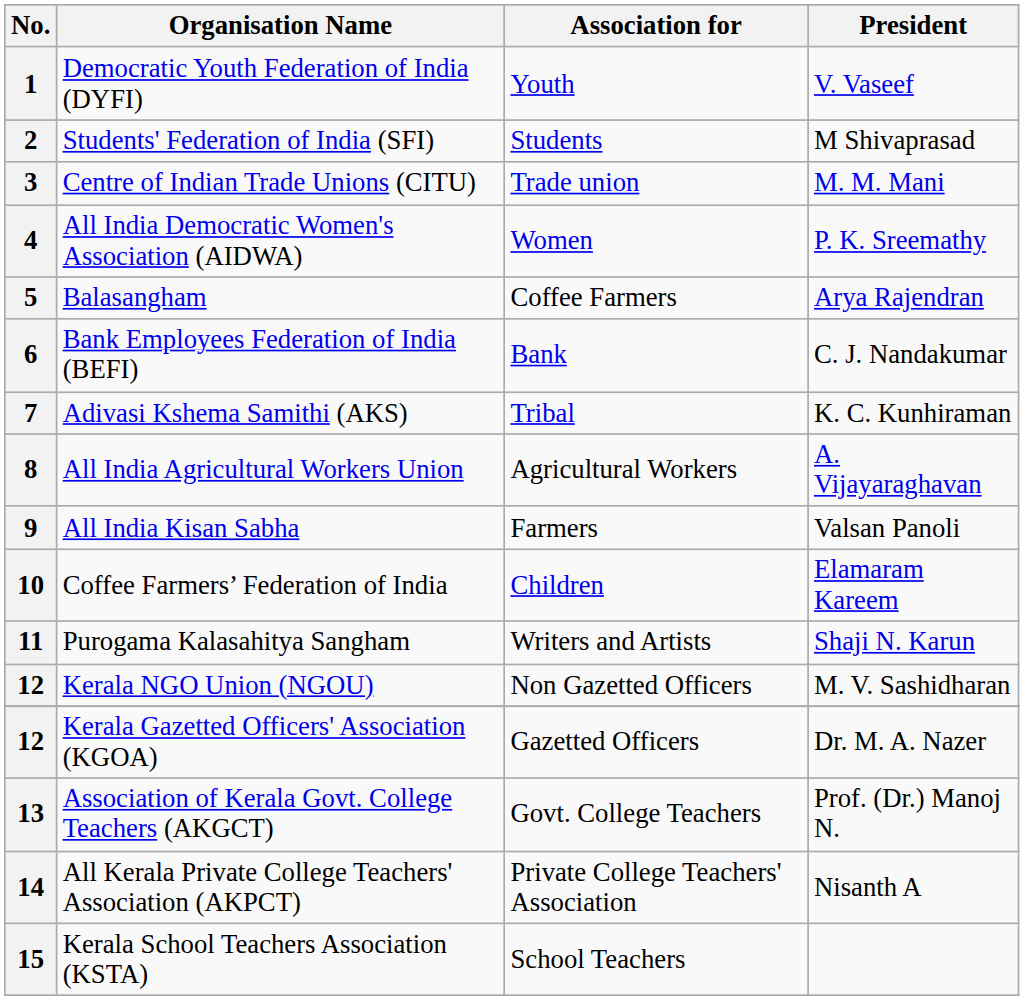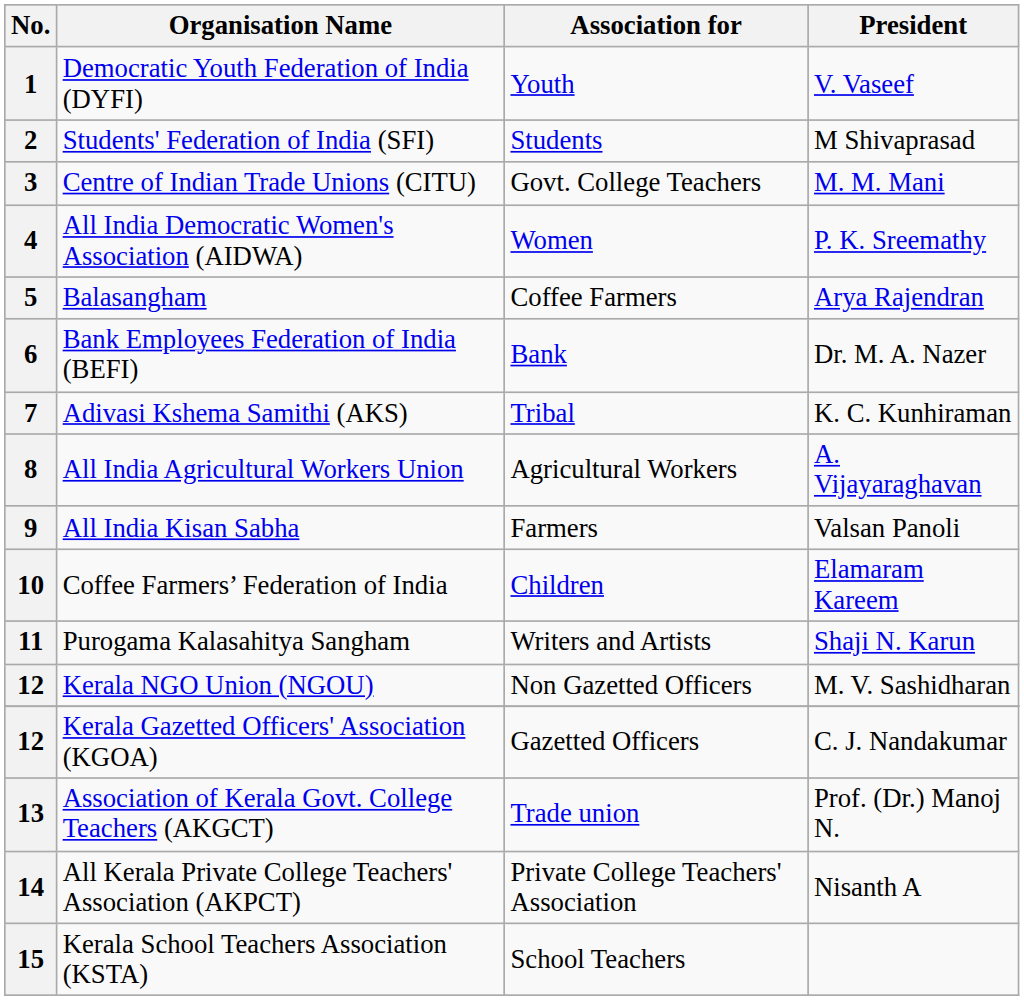(575, 182) Trade union -> (636, 182) Govt. College Teachers
(910, 355) C. J. Nandakumar -> (900, 355) Dr. M. A. Nazer
(900, 741) Dr. M. A. Nazer -> (910, 741) C. J. Nandakumar
(636, 814) Govt. College Teachers -> (575, 814) Trade union
